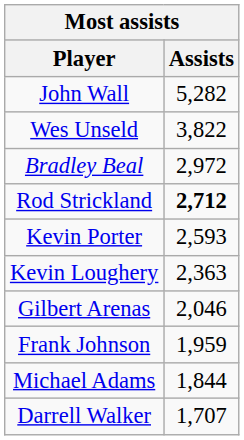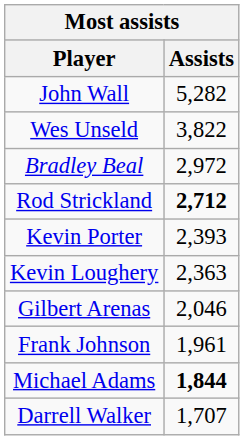(201, 237) 2,593 -> (201, 237) 2,393
(201, 344) 1,959 -> (201, 344) 1,961
(201, 380) normal -> (201, 380) bold
